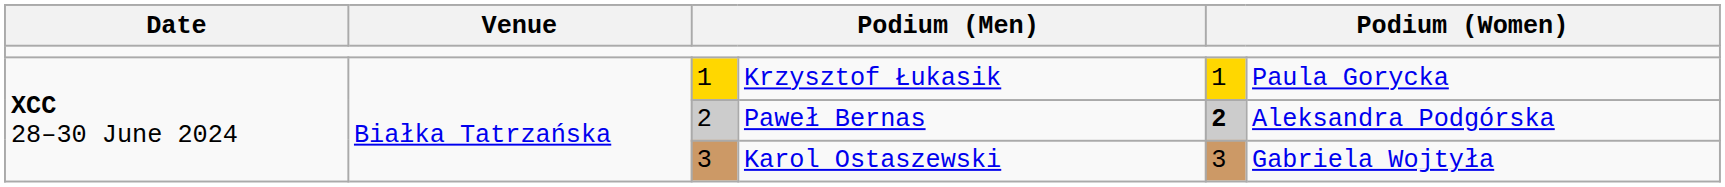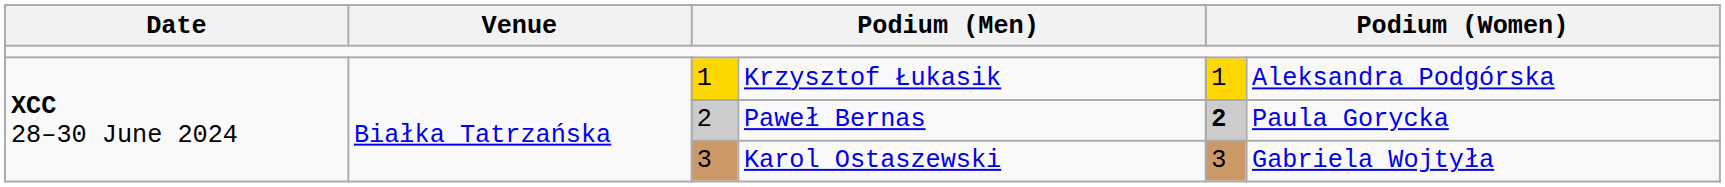(1350, 79) Paula Gorycka -> (1403, 79) Aleksandra Podgórska
(1403, 120) Aleksandra Podgórska -> (1350, 120) Paula Gorycka
